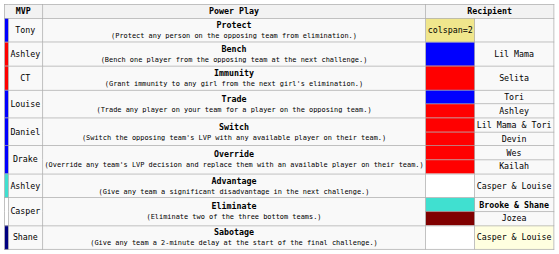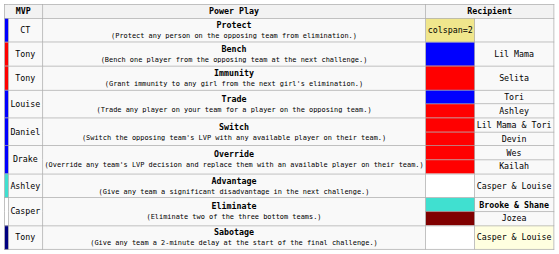(25, 30) Tony -> (25, 30) CT
(25, 54) Ashley -> (25, 54) Tony
(25, 78) CT -> (25, 78) Tony
(25, 237) Shane -> (25, 237) Tony
